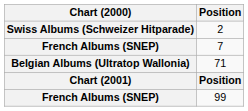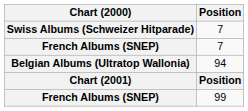(220, 30) 2 -> (220, 30) 7
(220, 64) 71 -> (220, 64) 94
